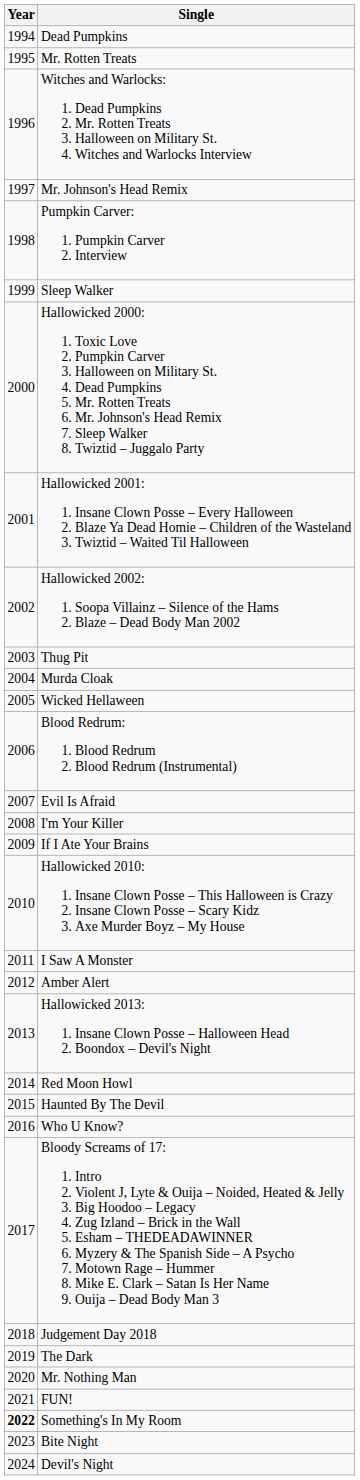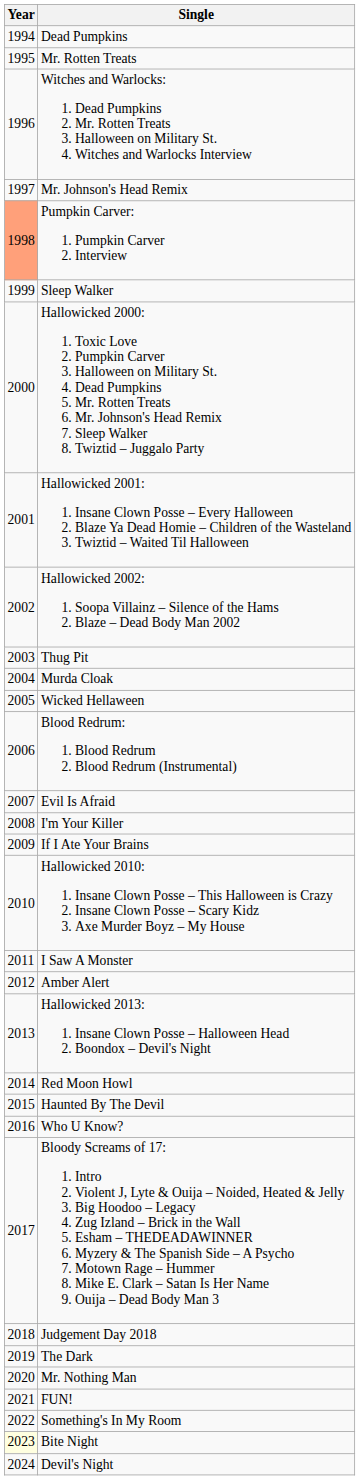(21, 240) no background -> (21, 240) lightsalmon background
(21, 1421) bold -> (21, 1421) normal
(21, 1442) no background -> (21, 1442) lightyellow background
